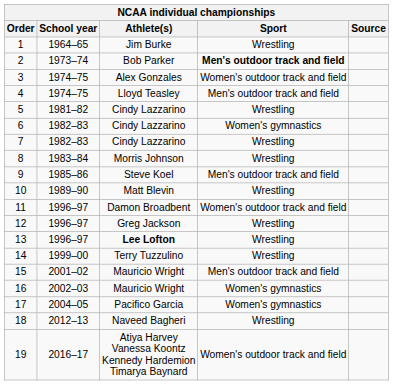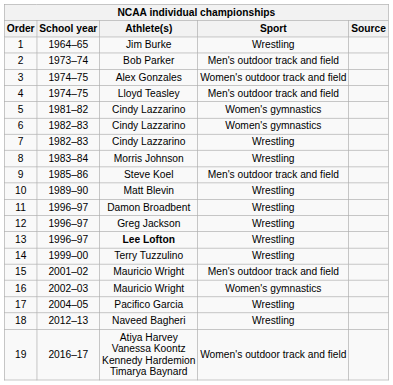(273, 61) bold -> (273, 61) normal
(273, 110) Wrestling -> (273, 110) Women's gymnastics
(273, 207) Women's outdoor track and field -> (273, 207) Wrestling
(273, 304) Women's gymnastics -> (273, 304) Wrestling
